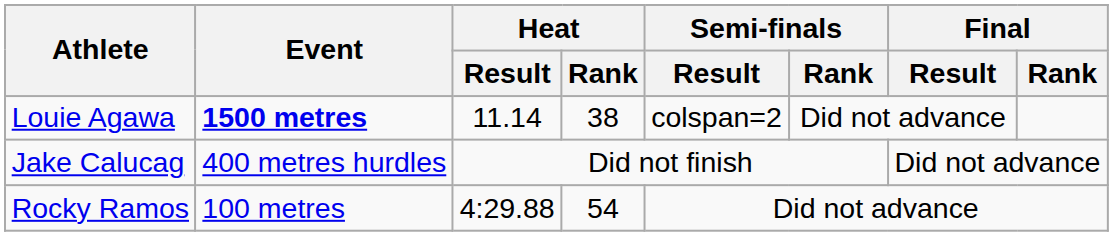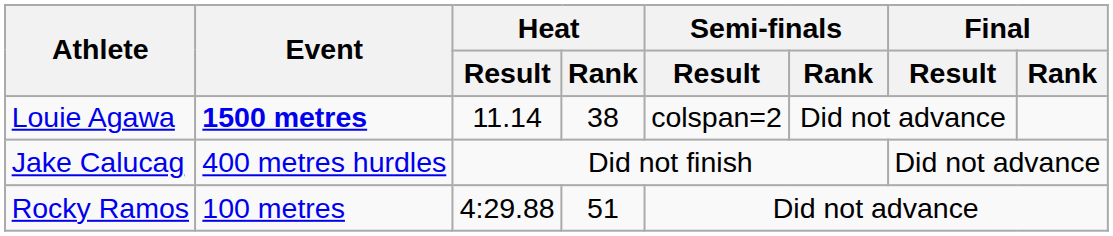(603, 208) 54 -> (603, 208) 51
